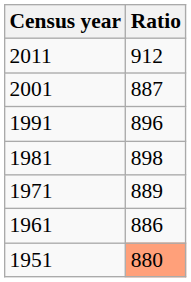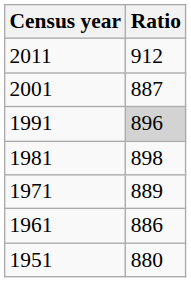(147, 123) no background -> (147, 123) lightgrey background
(147, 259) lightsalmon background -> (147, 259) no background
